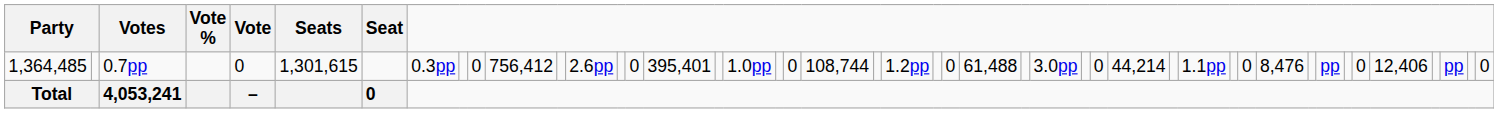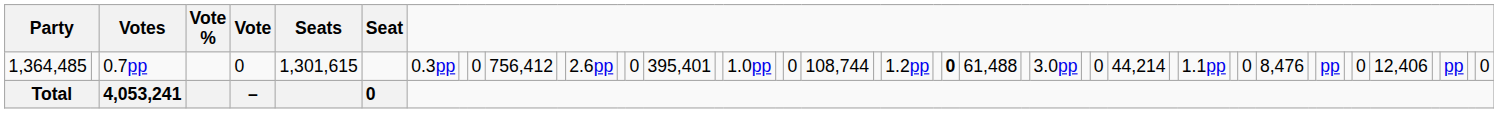(950, 66) normal -> (950, 66) bold
